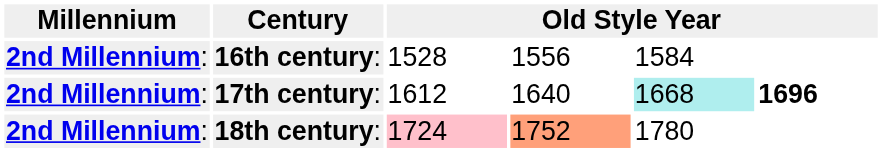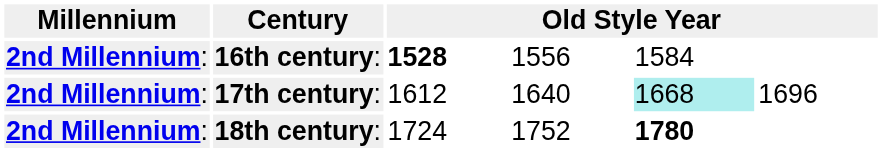(417, 57) normal -> (417, 57) bold
(788, 94) bold -> (788, 94) normal
(417, 130) pink background -> (417, 130) no background
(541, 130) lightsalmon background -> (541, 130) no background
(664, 130) normal -> (664, 130) bold
